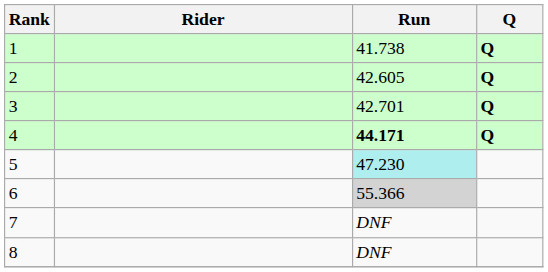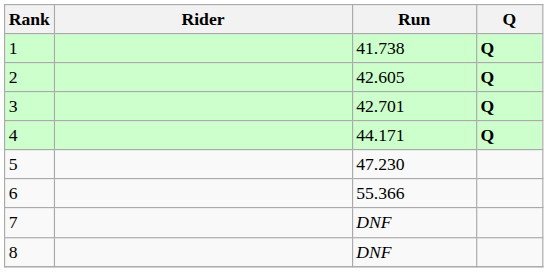(380, 135) bold -> (380, 135) normal
(380, 164) paleturquoise background -> (380, 164) no background
(380, 193) lightgrey background -> (380, 193) no background
